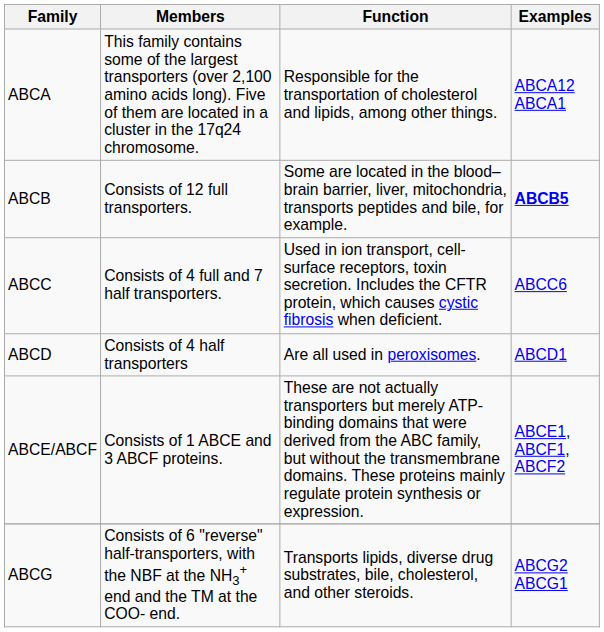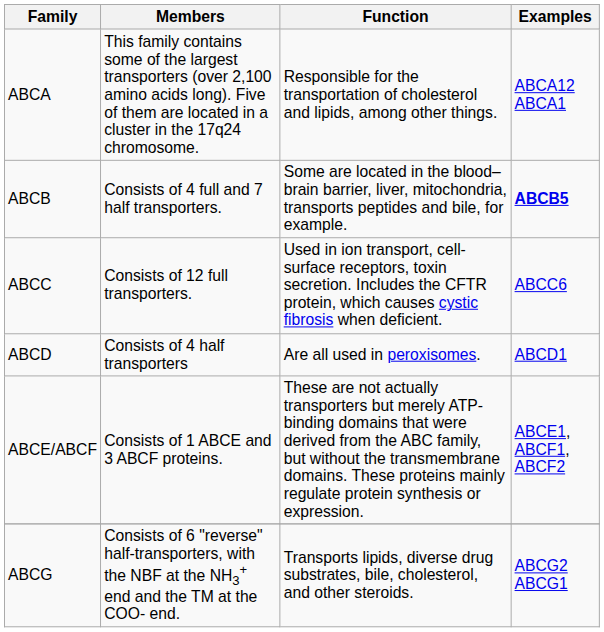(166, 198) Consists of 12 full transporters. -> (184, 198) Consists of 4 full and 7 half transporters.
(184, 285) Consists of 4 full and 7 half transporters. -> (166, 285) Consists of 12 full transporters.
